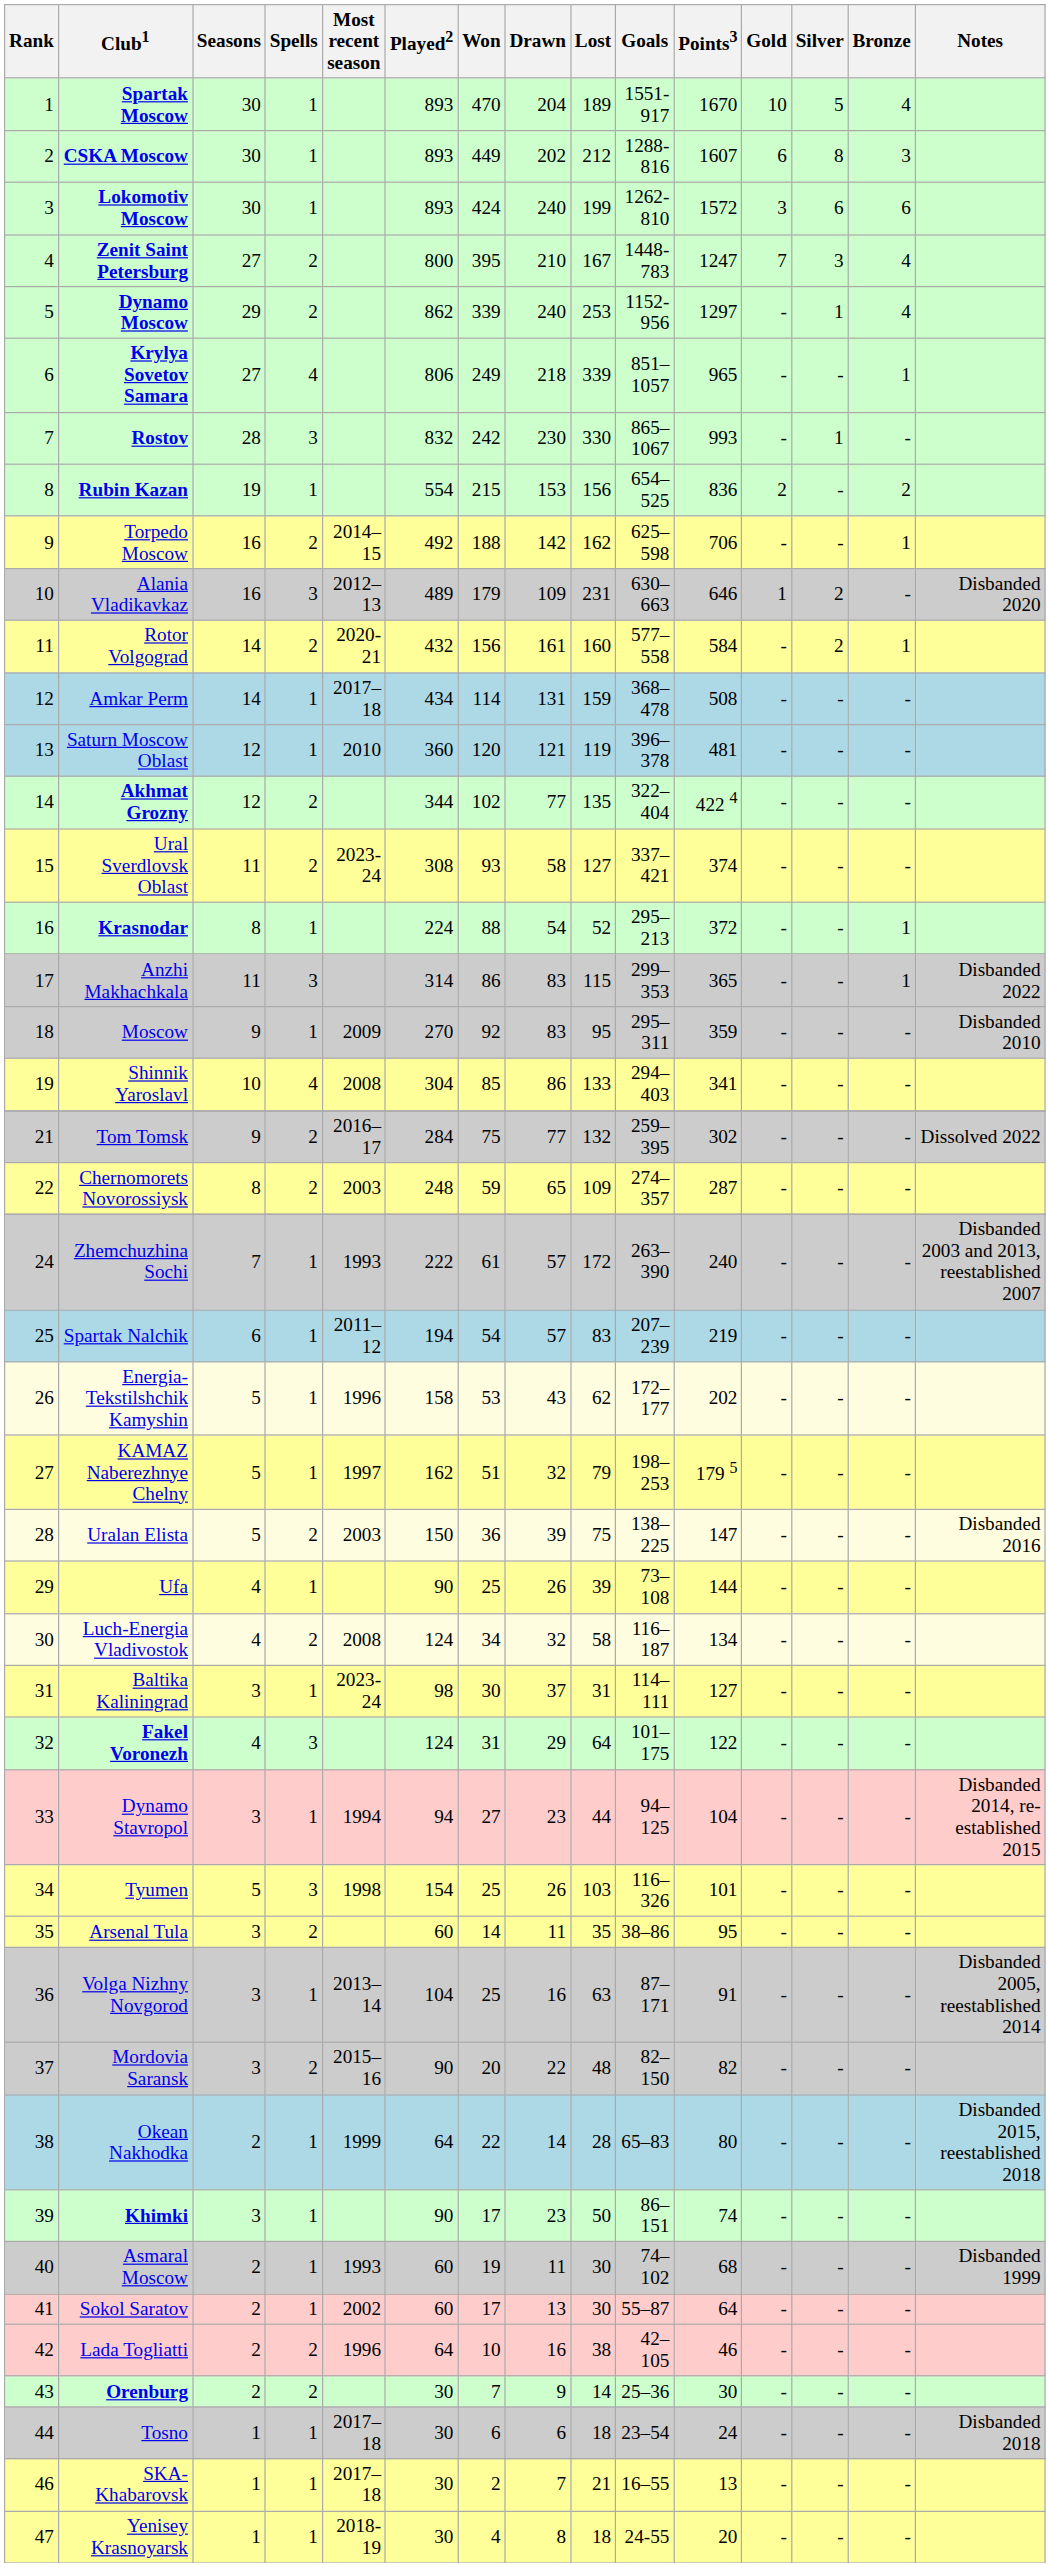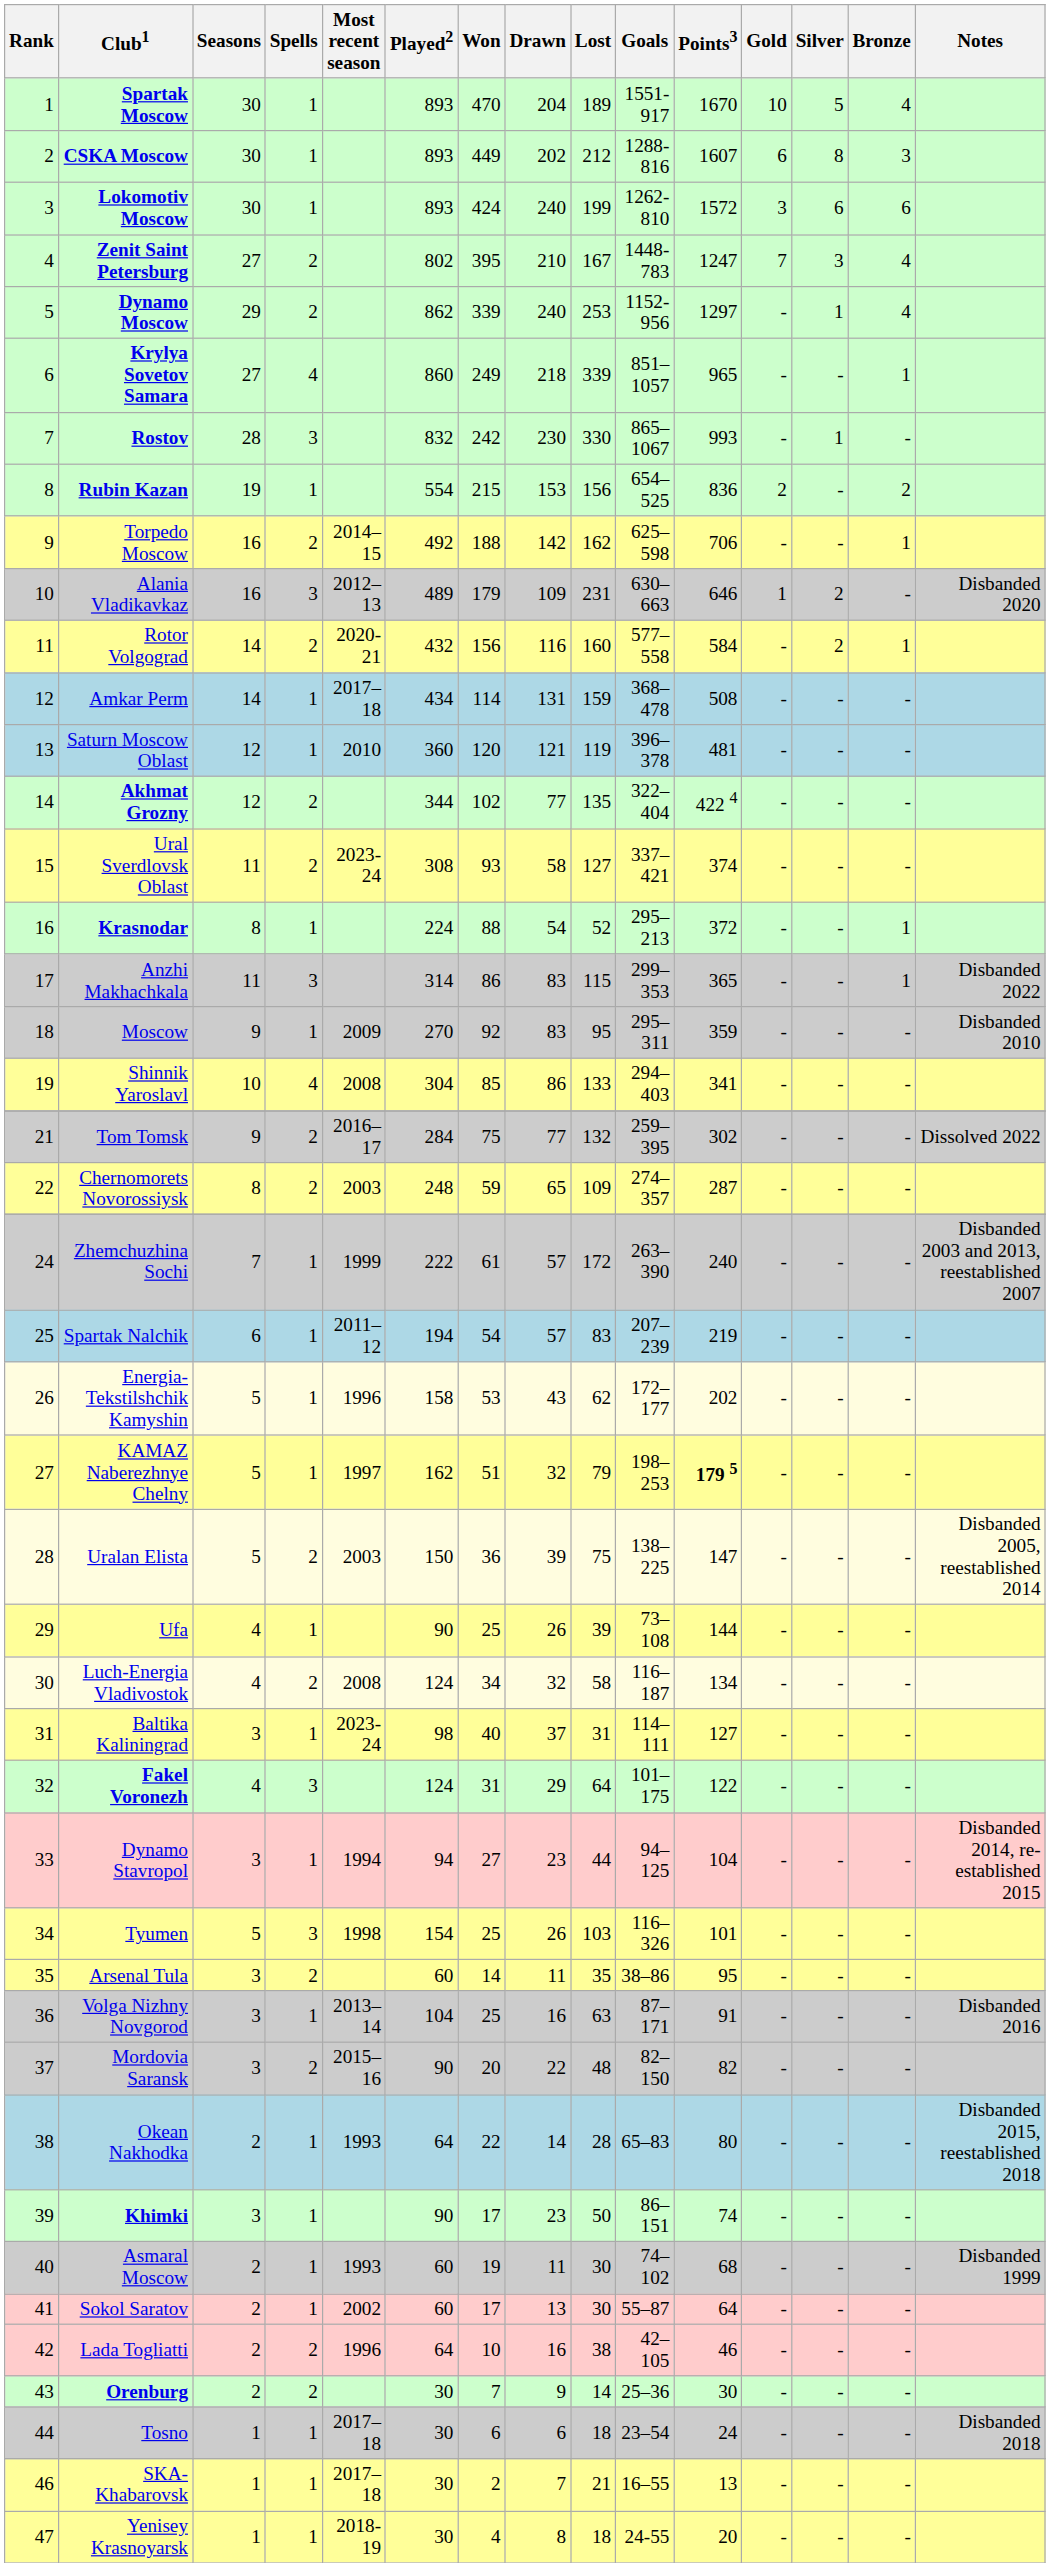(439, 260) 800 -> (439, 260) 802
(439, 375) 806 -> (439, 375) 860
(552, 646) 161 -> (552, 646) 116
(362, 1262) 1993 -> (362, 1262) 1999
(717, 1472) normal -> (717, 1472) bold
(1000, 1535) Disbanded 2016 -> (990, 1556) Disbanded 2005, reestablished 2014
(491, 1691) 30 -> (491, 1734) 40
(990, 1994) Disbanded 2005, reestablished 2014 -> (1000, 2016) Disbanded 2016
(362, 2141) 1999 -> (362, 2141) 1993
